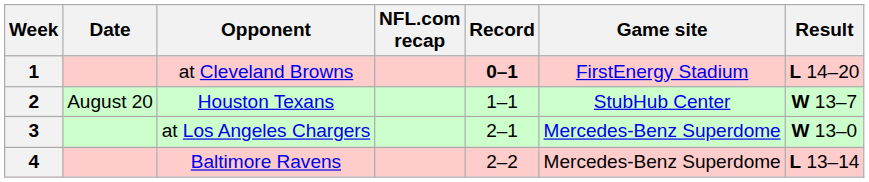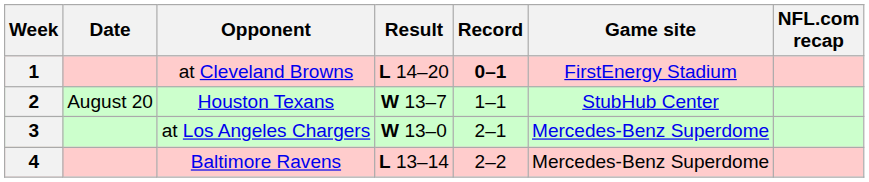columns swapped: (824, 30) <-> (420, 30)
